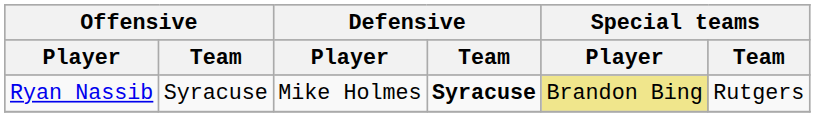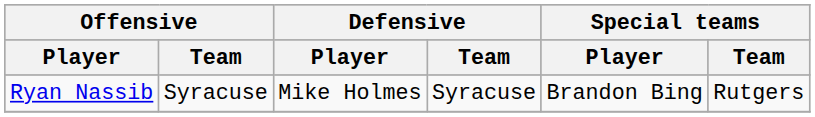(484, 93) bold -> (484, 93) normal
(625, 93) khaki background -> (625, 93) no background
